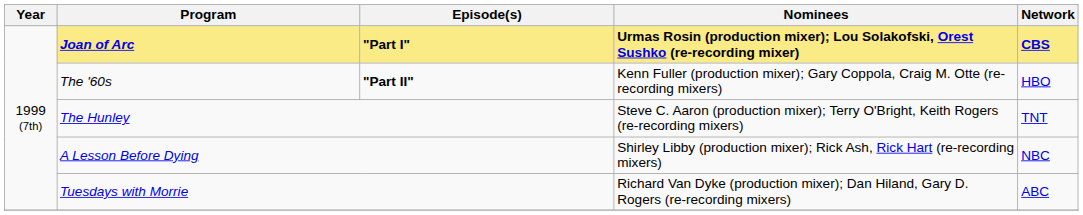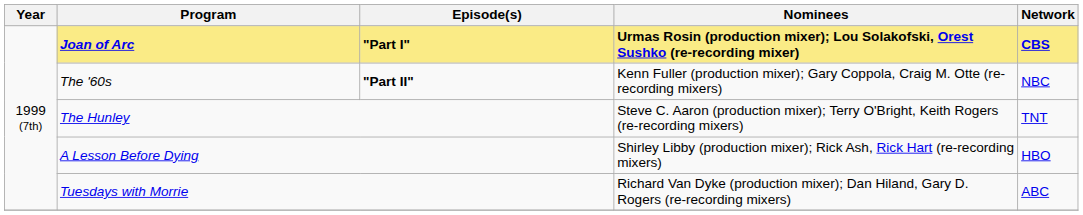(1036, 81) HBO -> (1036, 81) NBC
(1036, 155) NBC -> (1036, 155) HBO
